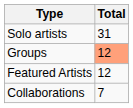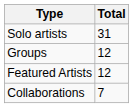(104, 53) lightsalmon background -> (104, 53) no background
